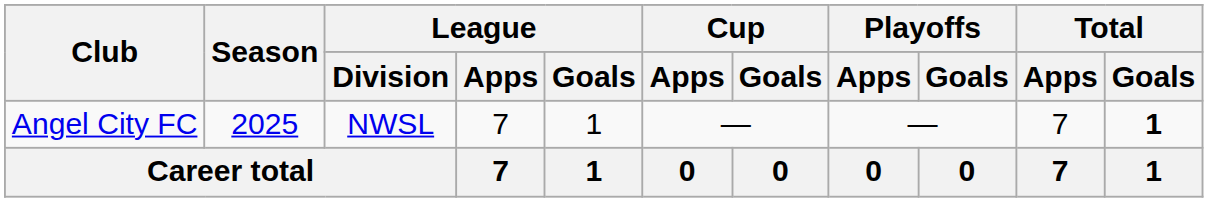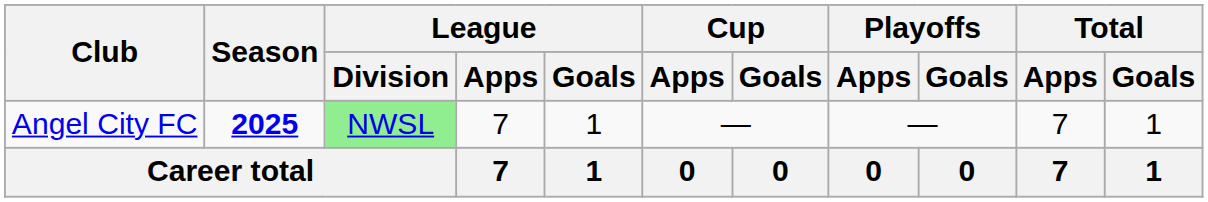(265, 123) normal -> (265, 123) bold
(391, 123) no background -> (391, 123) lightgreen background
(1154, 123) bold -> (1154, 123) normal
